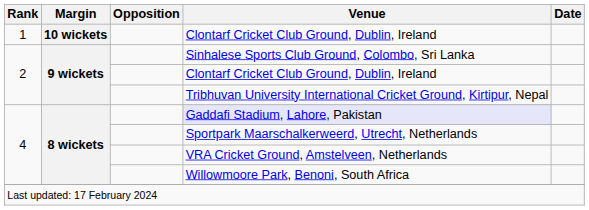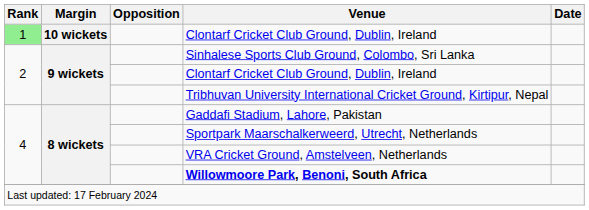(23, 34) no background -> (23, 34) lightgreen background
(284, 114) lavender background -> (284, 114) no background
(297, 174) normal -> (306, 174) bold
